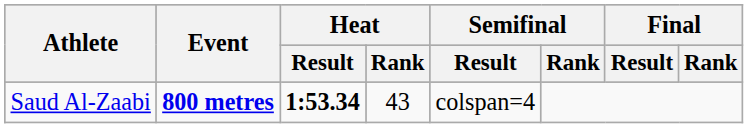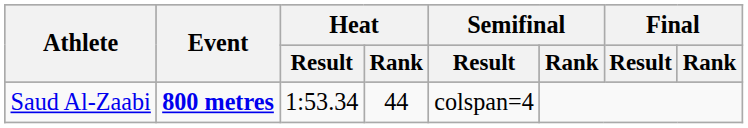(322, 102) bold -> (322, 102) normal
(398, 102) 43 -> (396, 102) 44
